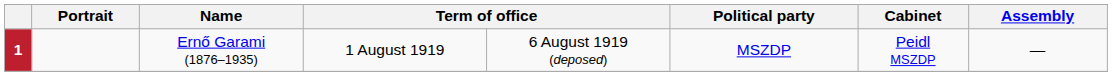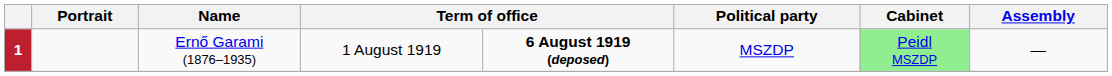(578, 50) normal -> (578, 50) bold
(913, 50) no background -> (915, 50) lightgreen background
